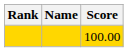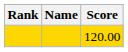(102, 36) 100.00 -> (102, 36) 120.00
